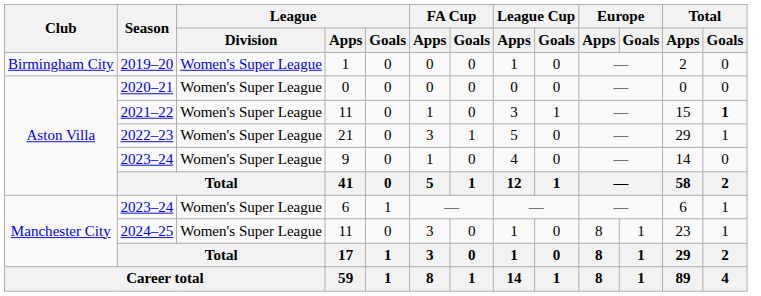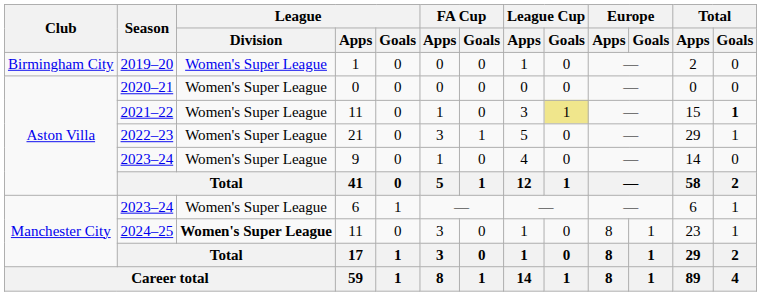(557, 111) no background -> (567, 111) khaki background
(251, 231) normal -> (256, 231) bold
